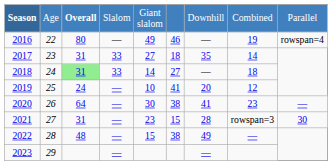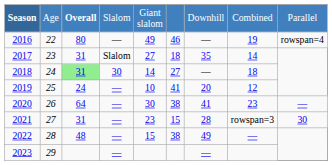(117, 56) 33 -> (117, 56) Slalom
(117, 72) 33 -> (117, 72) 30
